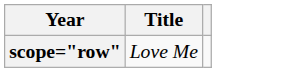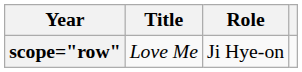+ column: (246, 20)
